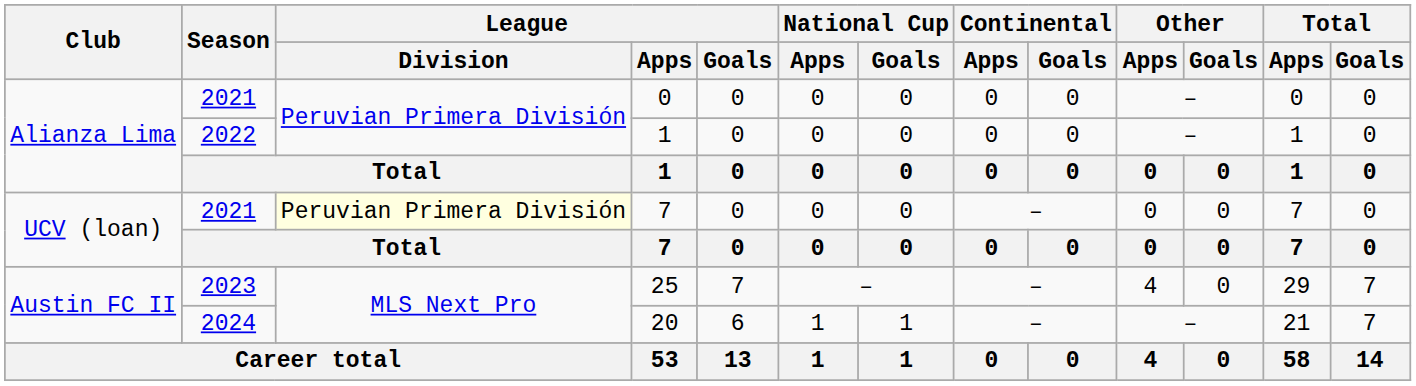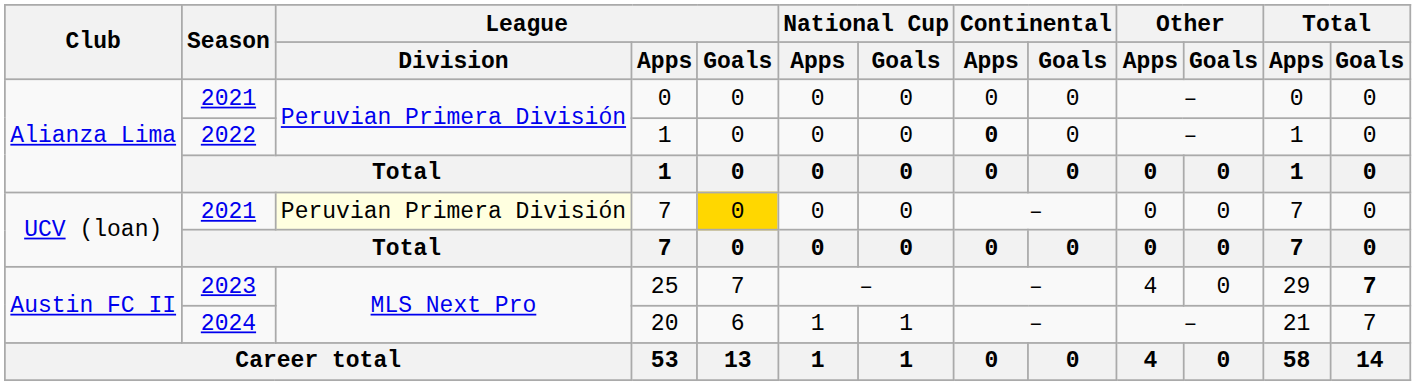(991, 136) normal -> (991, 136) bold
(738, 211) no background -> (738, 211) gold background
(1370, 286) normal -> (1370, 286) bold
